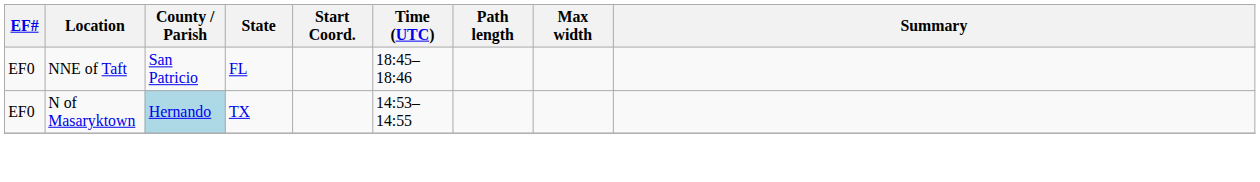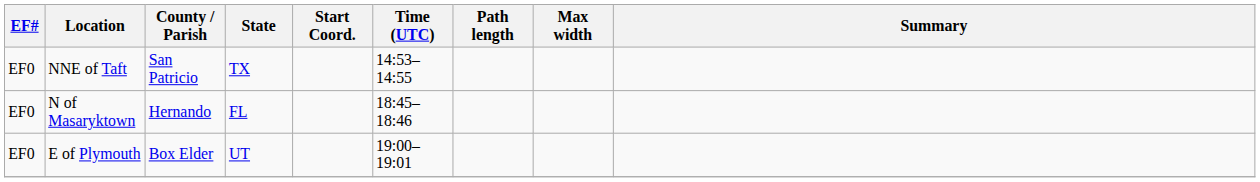(238, 68) FL -> (239, 68) TX
(398, 68) 18:45–18:46 -> (398, 68) 14:53–14:55
(180, 111) lightblue background -> (180, 111) no background
(239, 111) TX -> (238, 111) FL
(398, 111) 14:53–14:55 -> (398, 111) 18:45–18:46
+ row: (94, 154)
